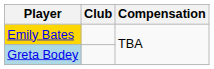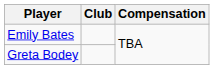(41, 34) gold background -> (41, 34) no background
(43, 54) lightblue background -> (43, 54) no background
